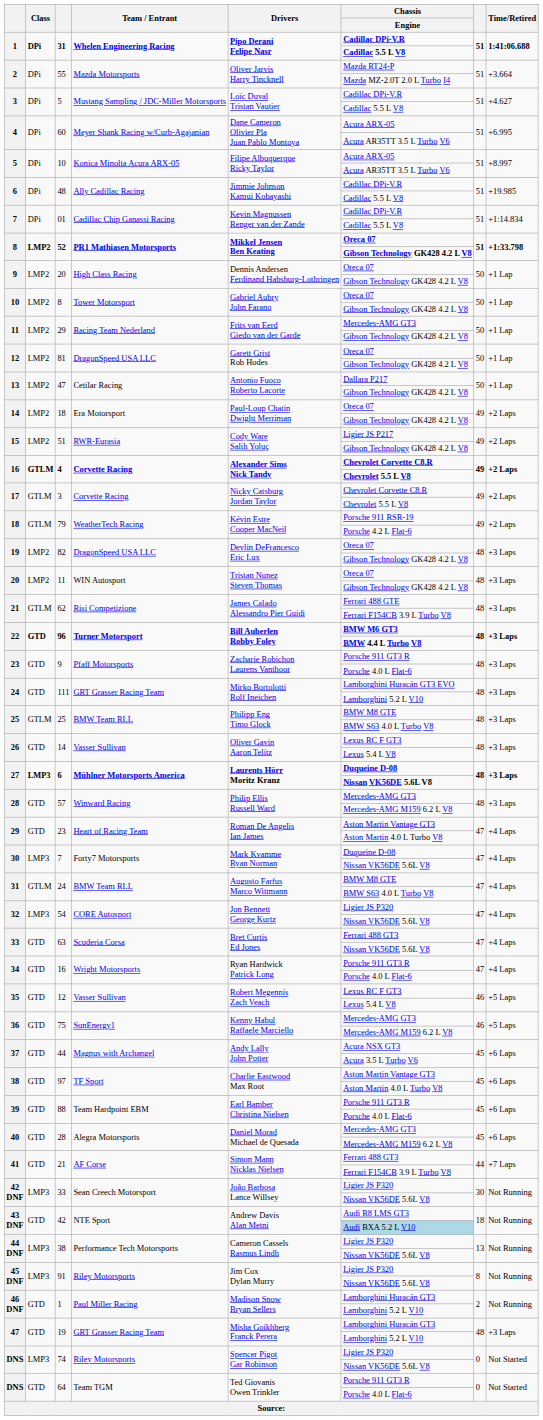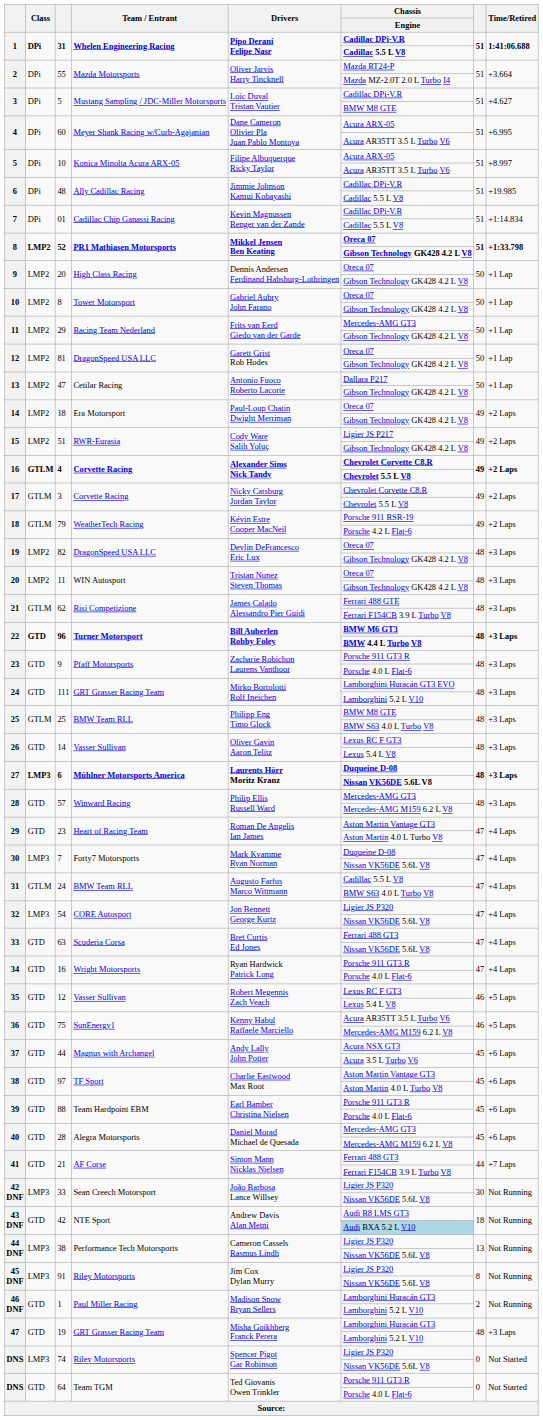(373, 108) Cadillac 5.5 L V8 -> (370, 108) BMW M8 GTE
(370, 879) BMW M8 GTE -> (373, 879) Cadillac 5.5 L V8
(380, 1018) Mercedes-AMG GT3 -> (396, 1018) Acura AR35TT 3.5 L Turbo V6
